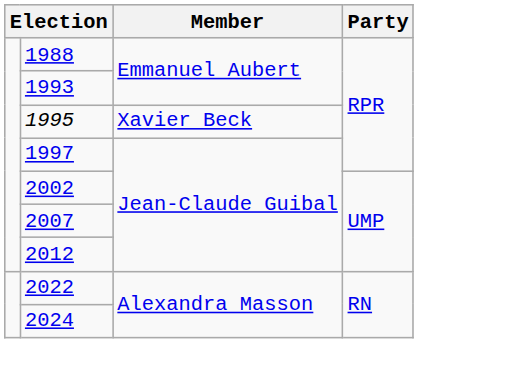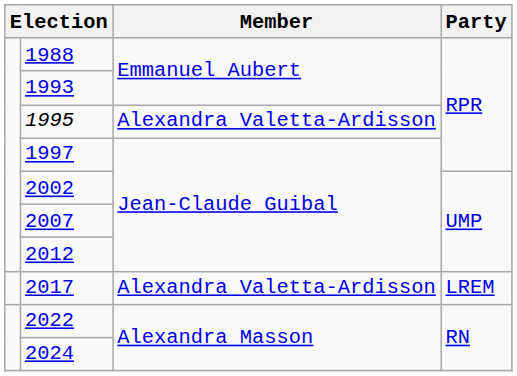(185, 121) Xavier Beck -> (277, 121) Alexandra Valetta-Ardisson
+ row: (49, 288)
